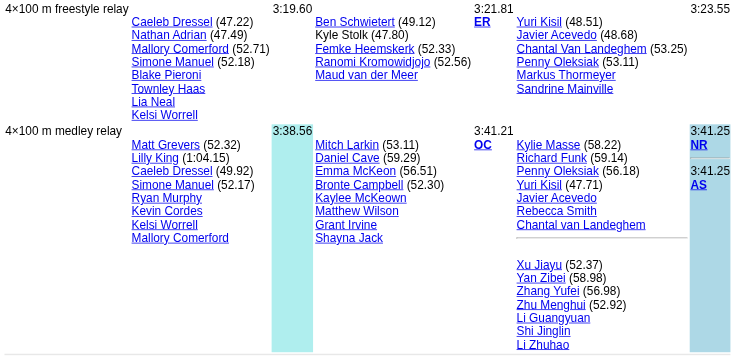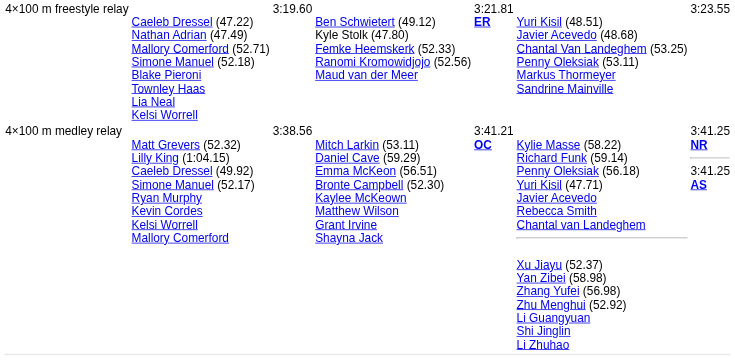(292, 131) paleturquoise background -> (292, 131) no background
(710, 158) lightblue background -> (710, 158) no background
